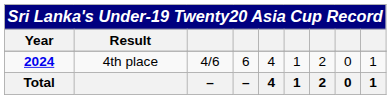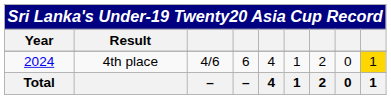(39, 61) bold -> (39, 61) normal
(373, 61) no background -> (373, 61) gold background
